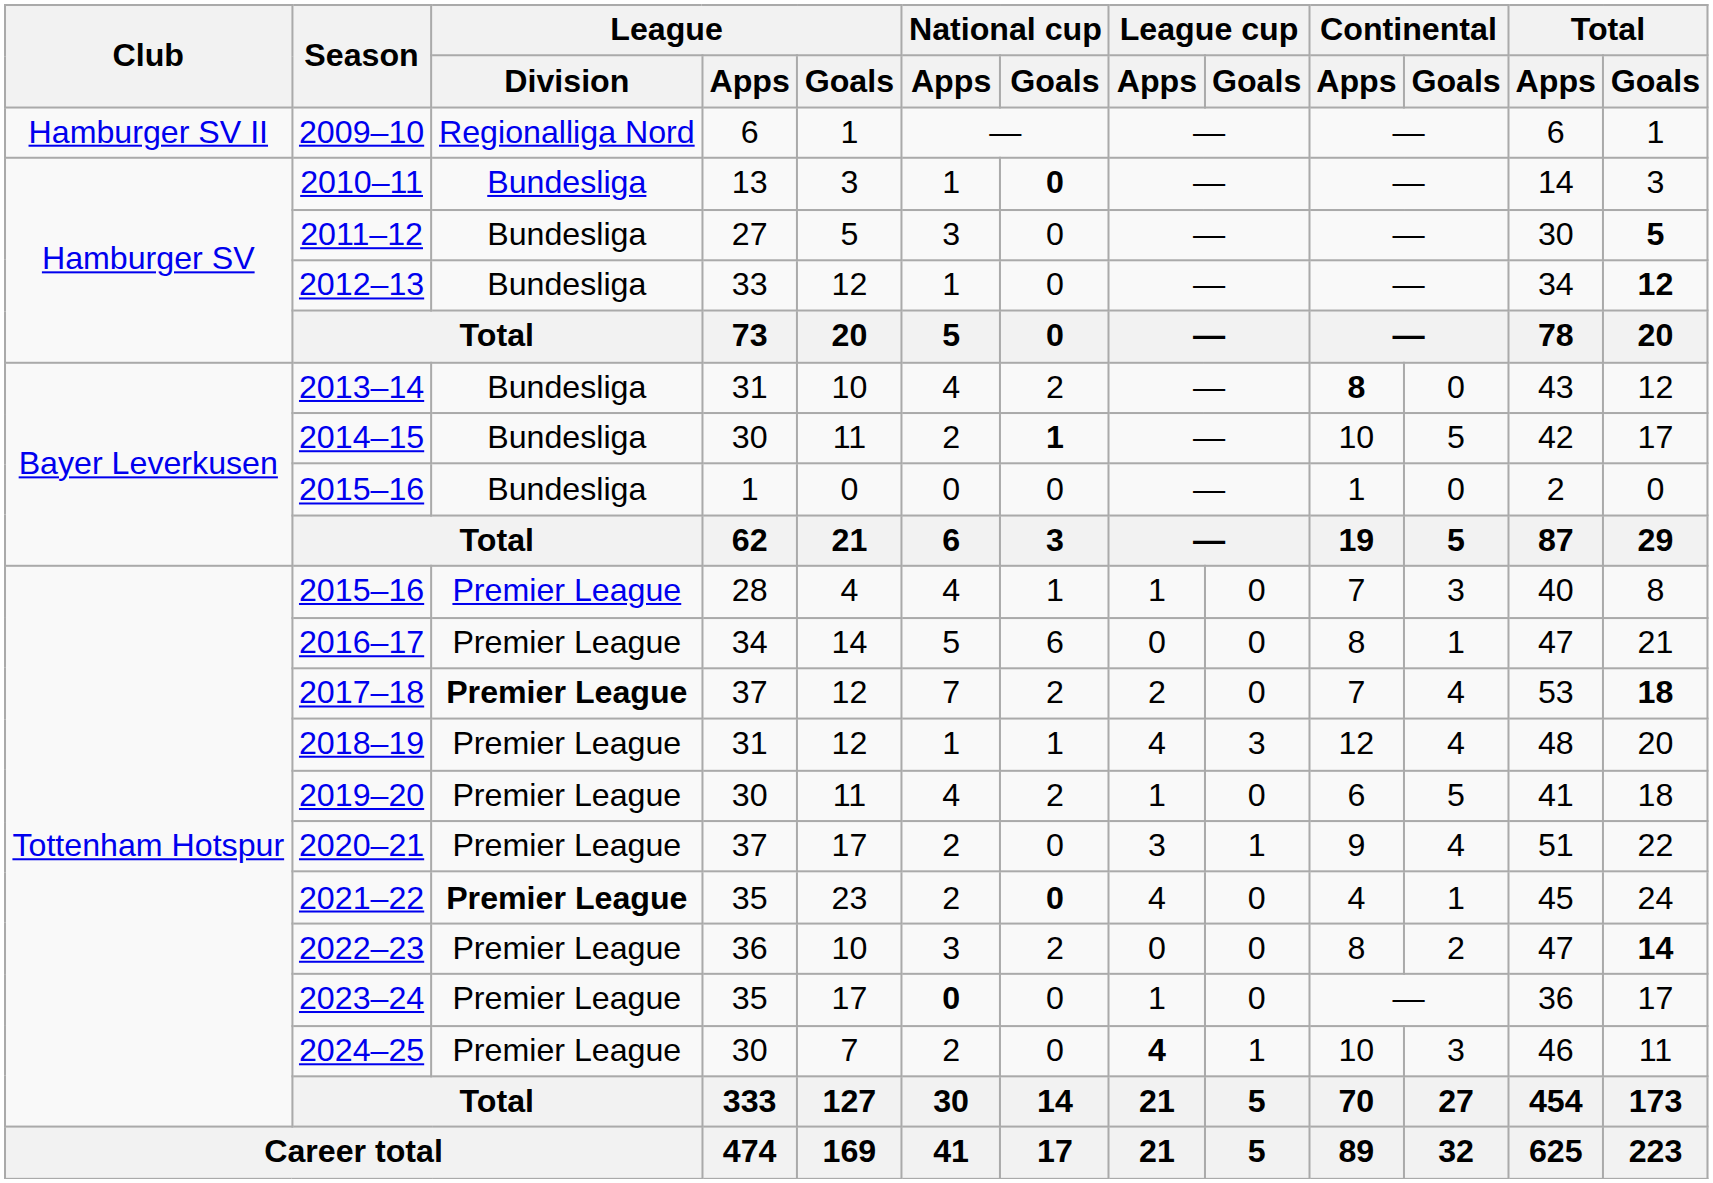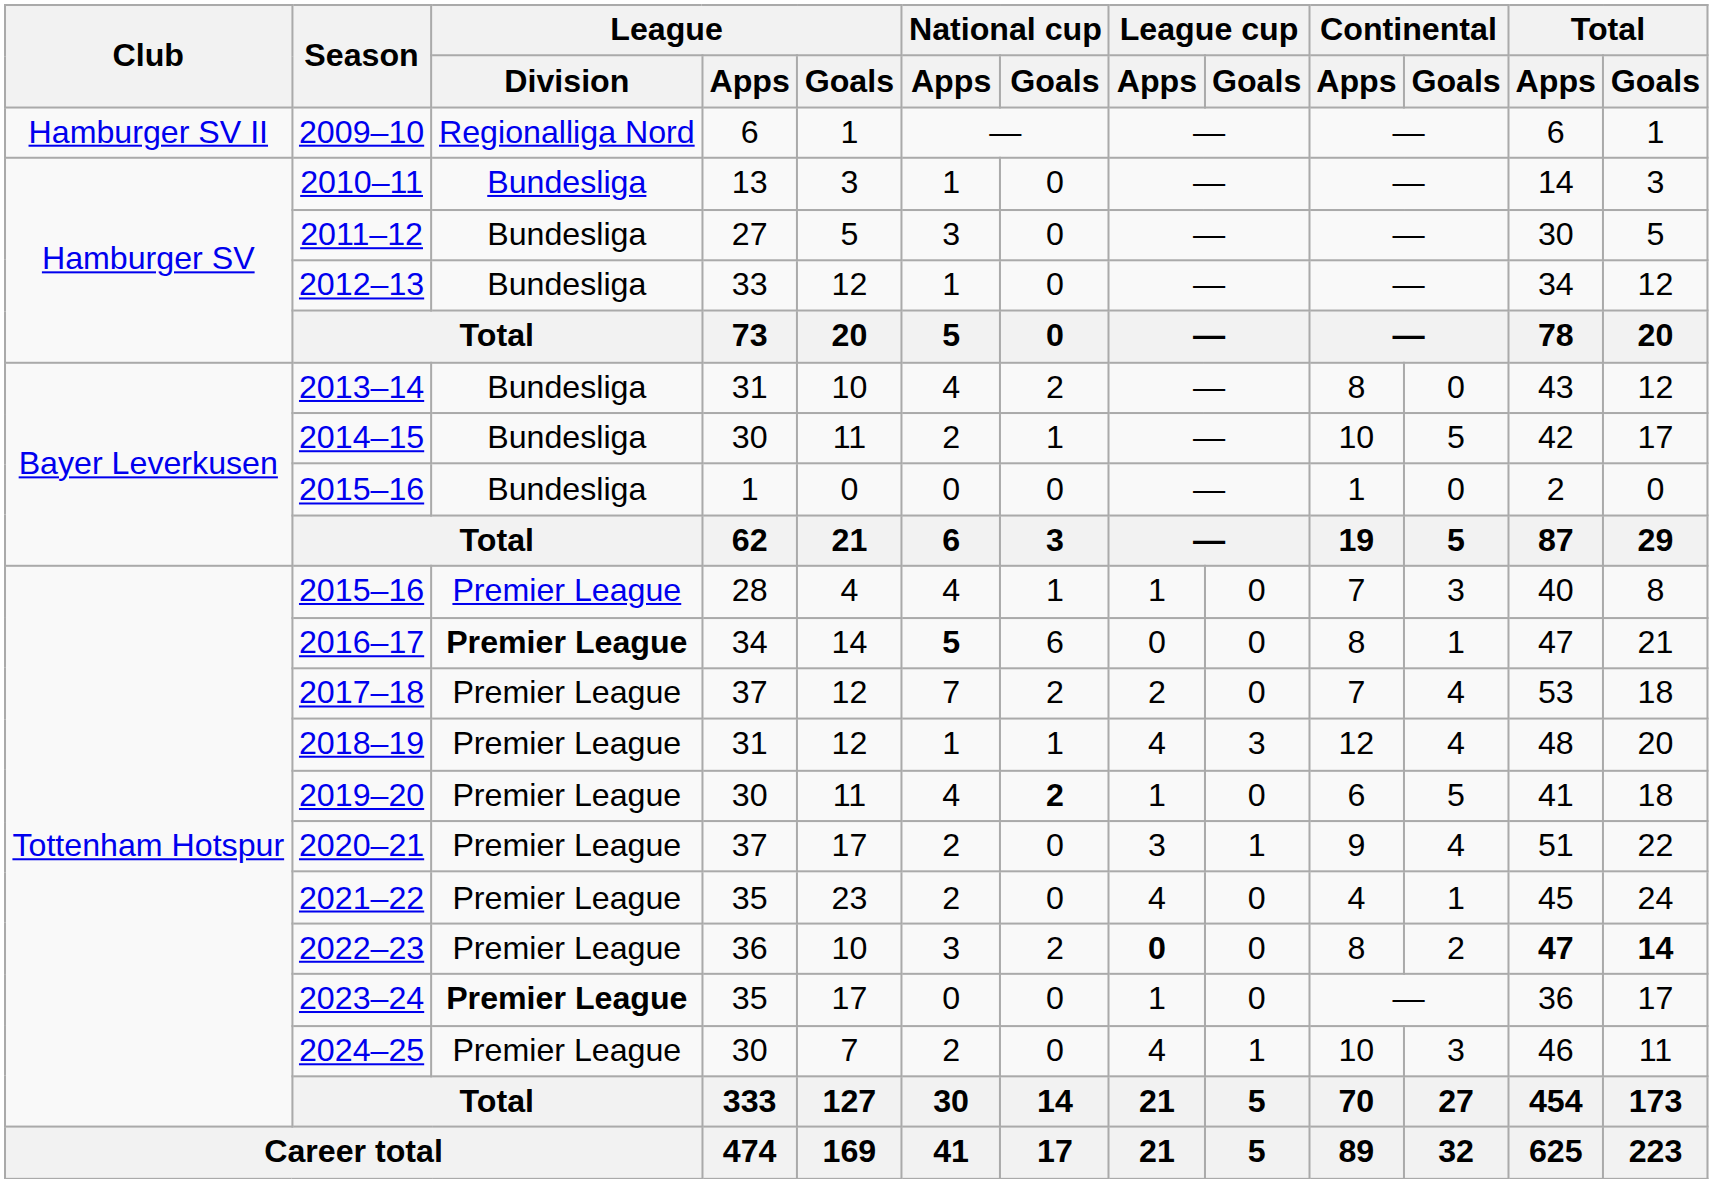(1055, 183) bold -> (1055, 183) normal
(1655, 234) bold -> (1655, 234) normal
(1655, 285) bold -> (1655, 285) normal
(1356, 387) bold -> (1356, 387) normal
(1055, 438) bold -> (1055, 438) normal
(567, 642) normal -> (567, 642) bold
(951, 642) normal -> (951, 642) bold
(567, 693) bold -> (567, 693) normal
(1655, 693) bold -> (1655, 693) normal
(1055, 795) normal -> (1055, 795) bold
(567, 897) bold -> (567, 897) normal
(1055, 897) bold -> (1055, 897) normal
(1157, 948) normal -> (1157, 948) bold
(1556, 948) normal -> (1556, 948) bold
(567, 999) normal -> (567, 999) bold
(951, 999) bold -> (951, 999) normal
(1157, 1050) bold -> (1157, 1050) normal
